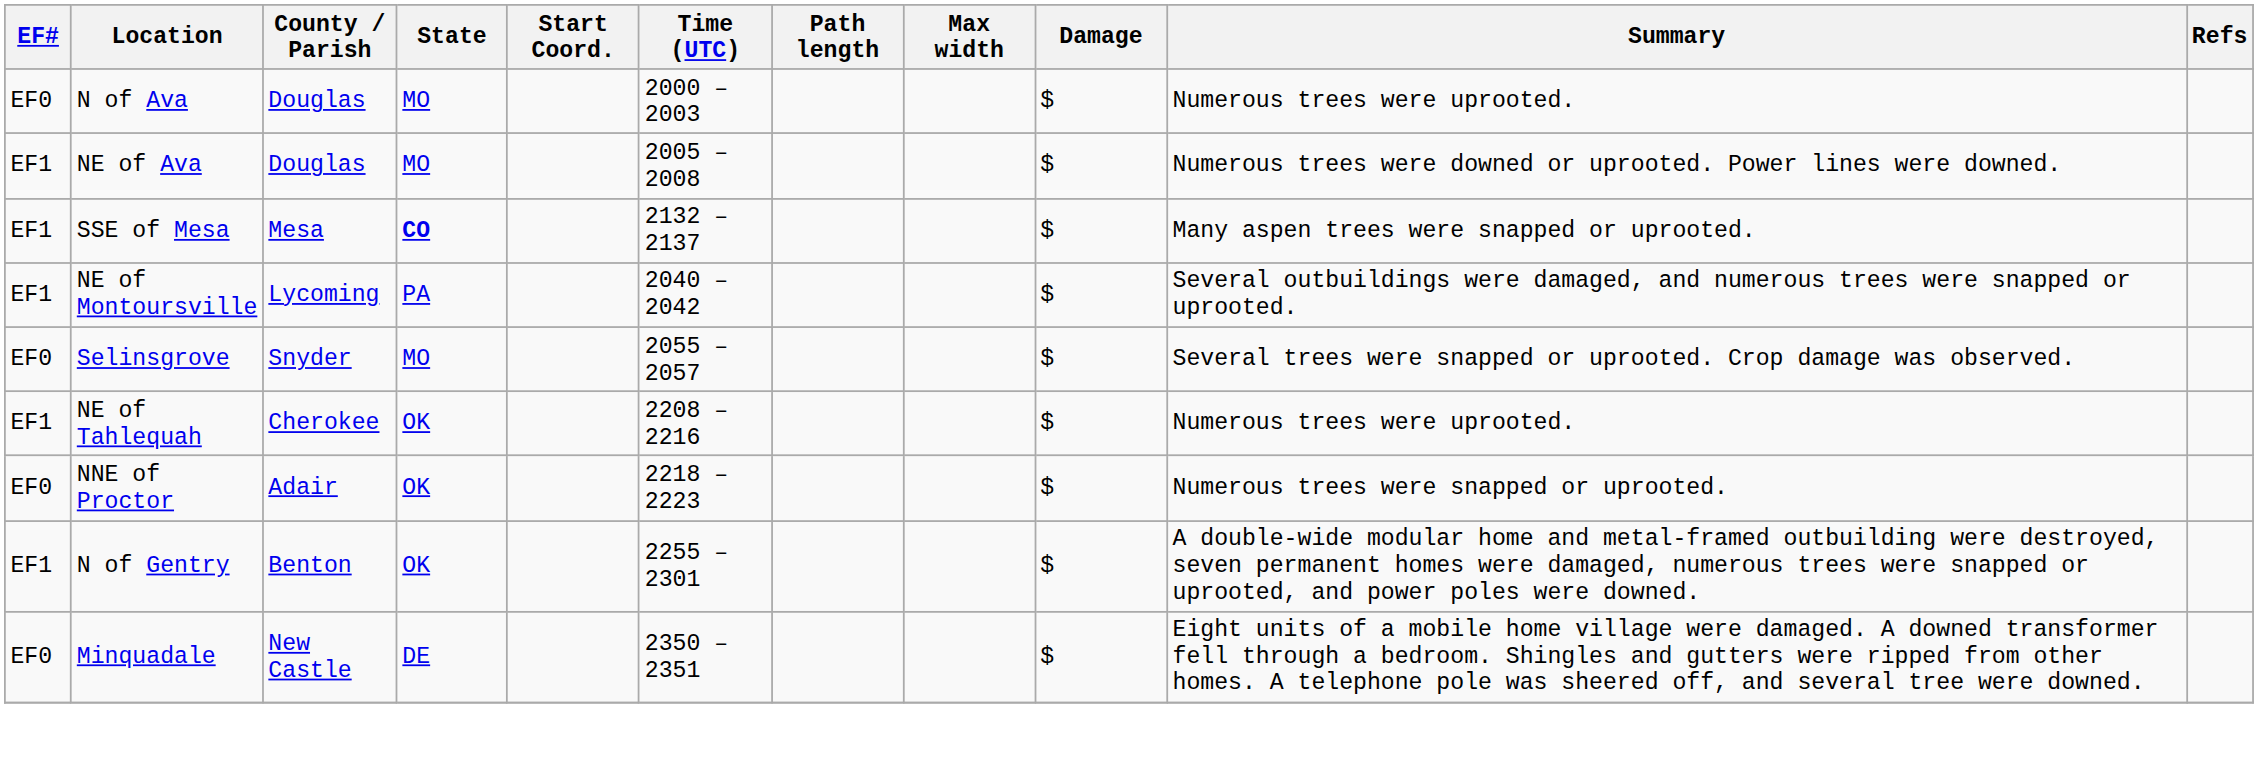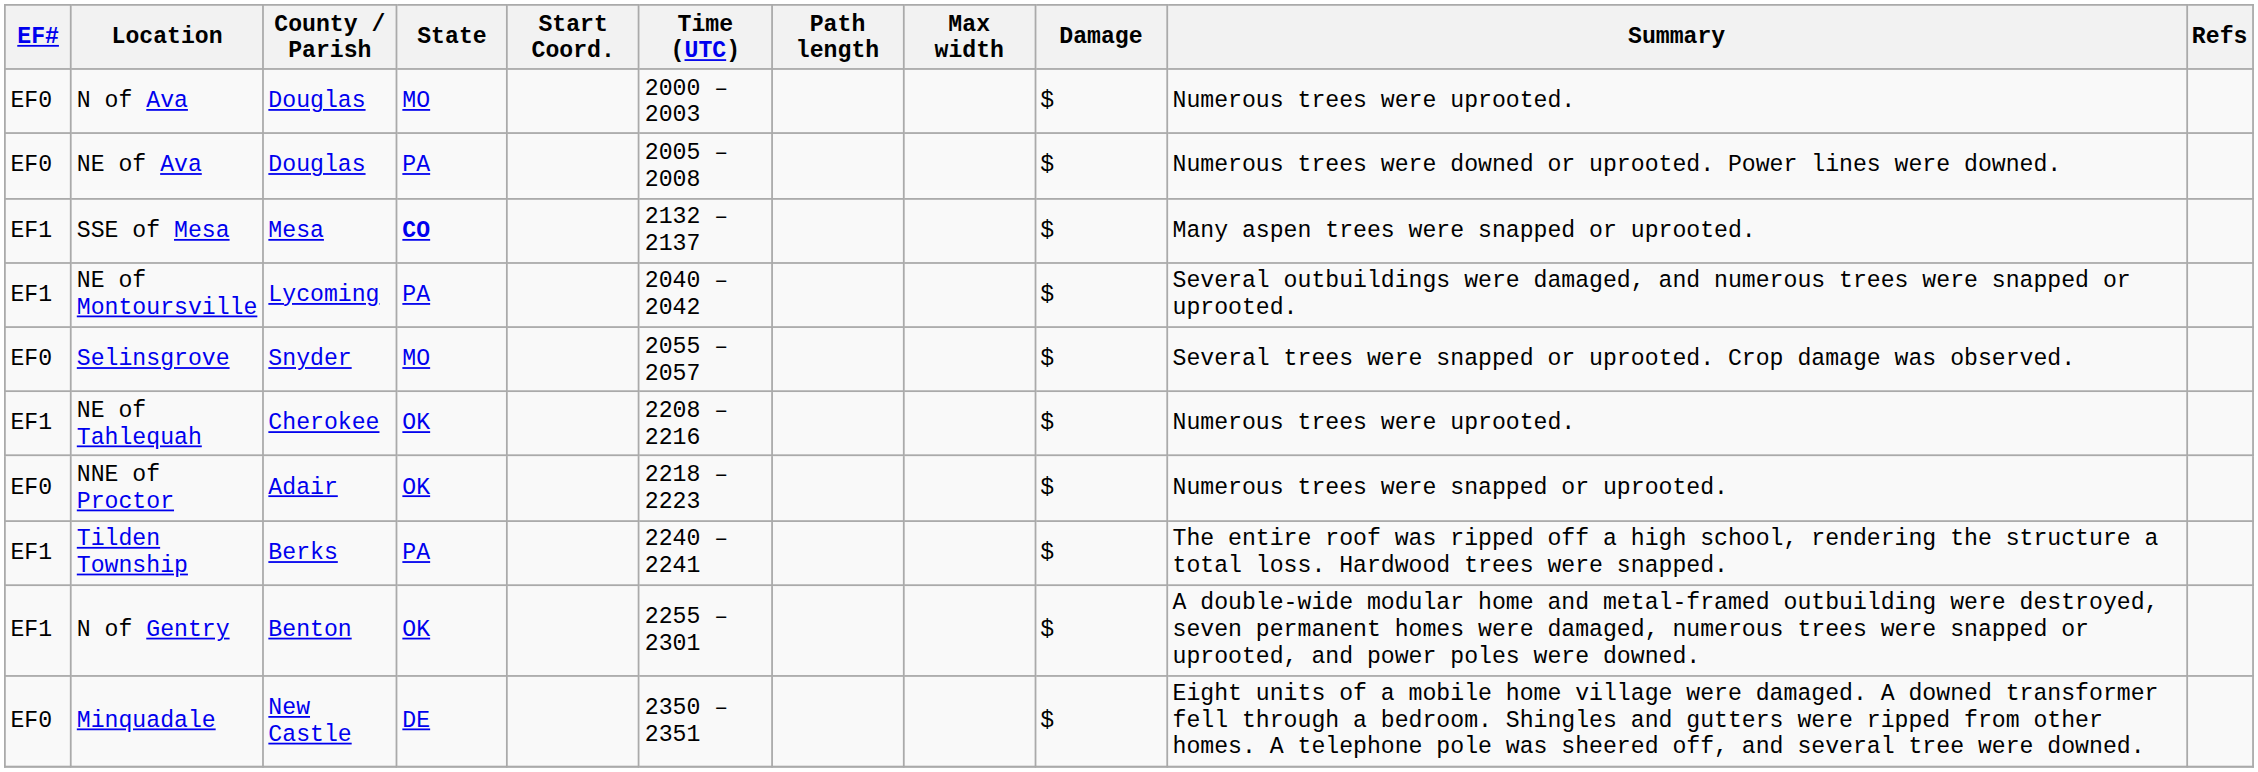(31, 166) EF1 -> (31, 166) EF0
(416, 166) MO -> (416, 166) PA
+ row: (132, 552)
